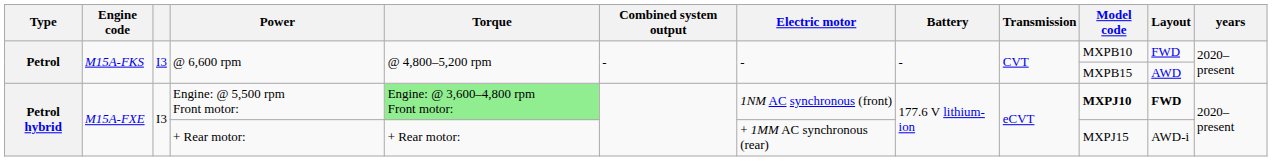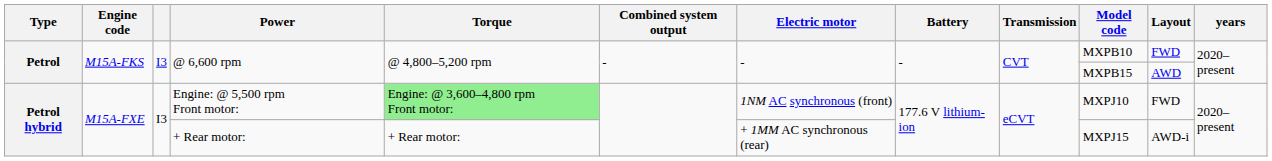(1107, 101) bold -> (1106, 101) normal
(1166, 101) bold -> (1166, 101) normal
